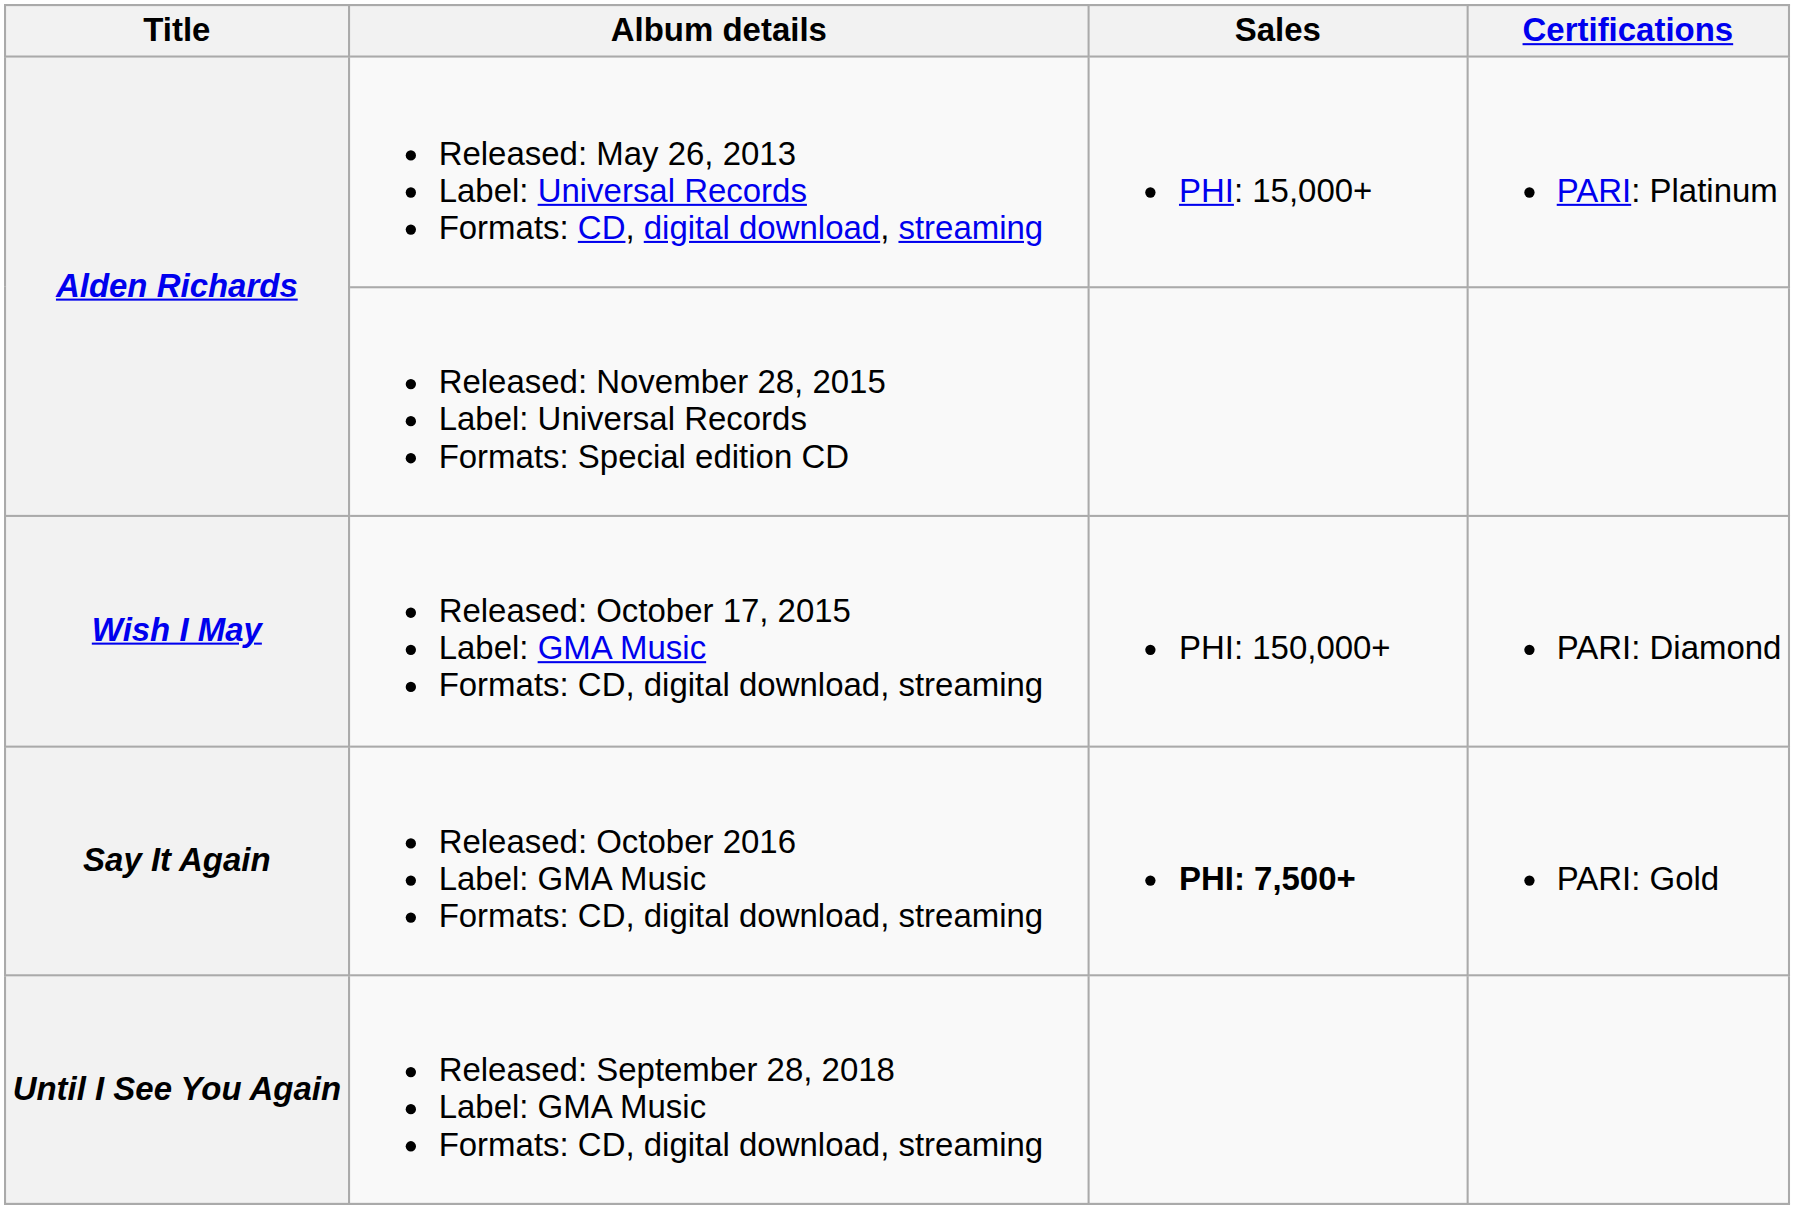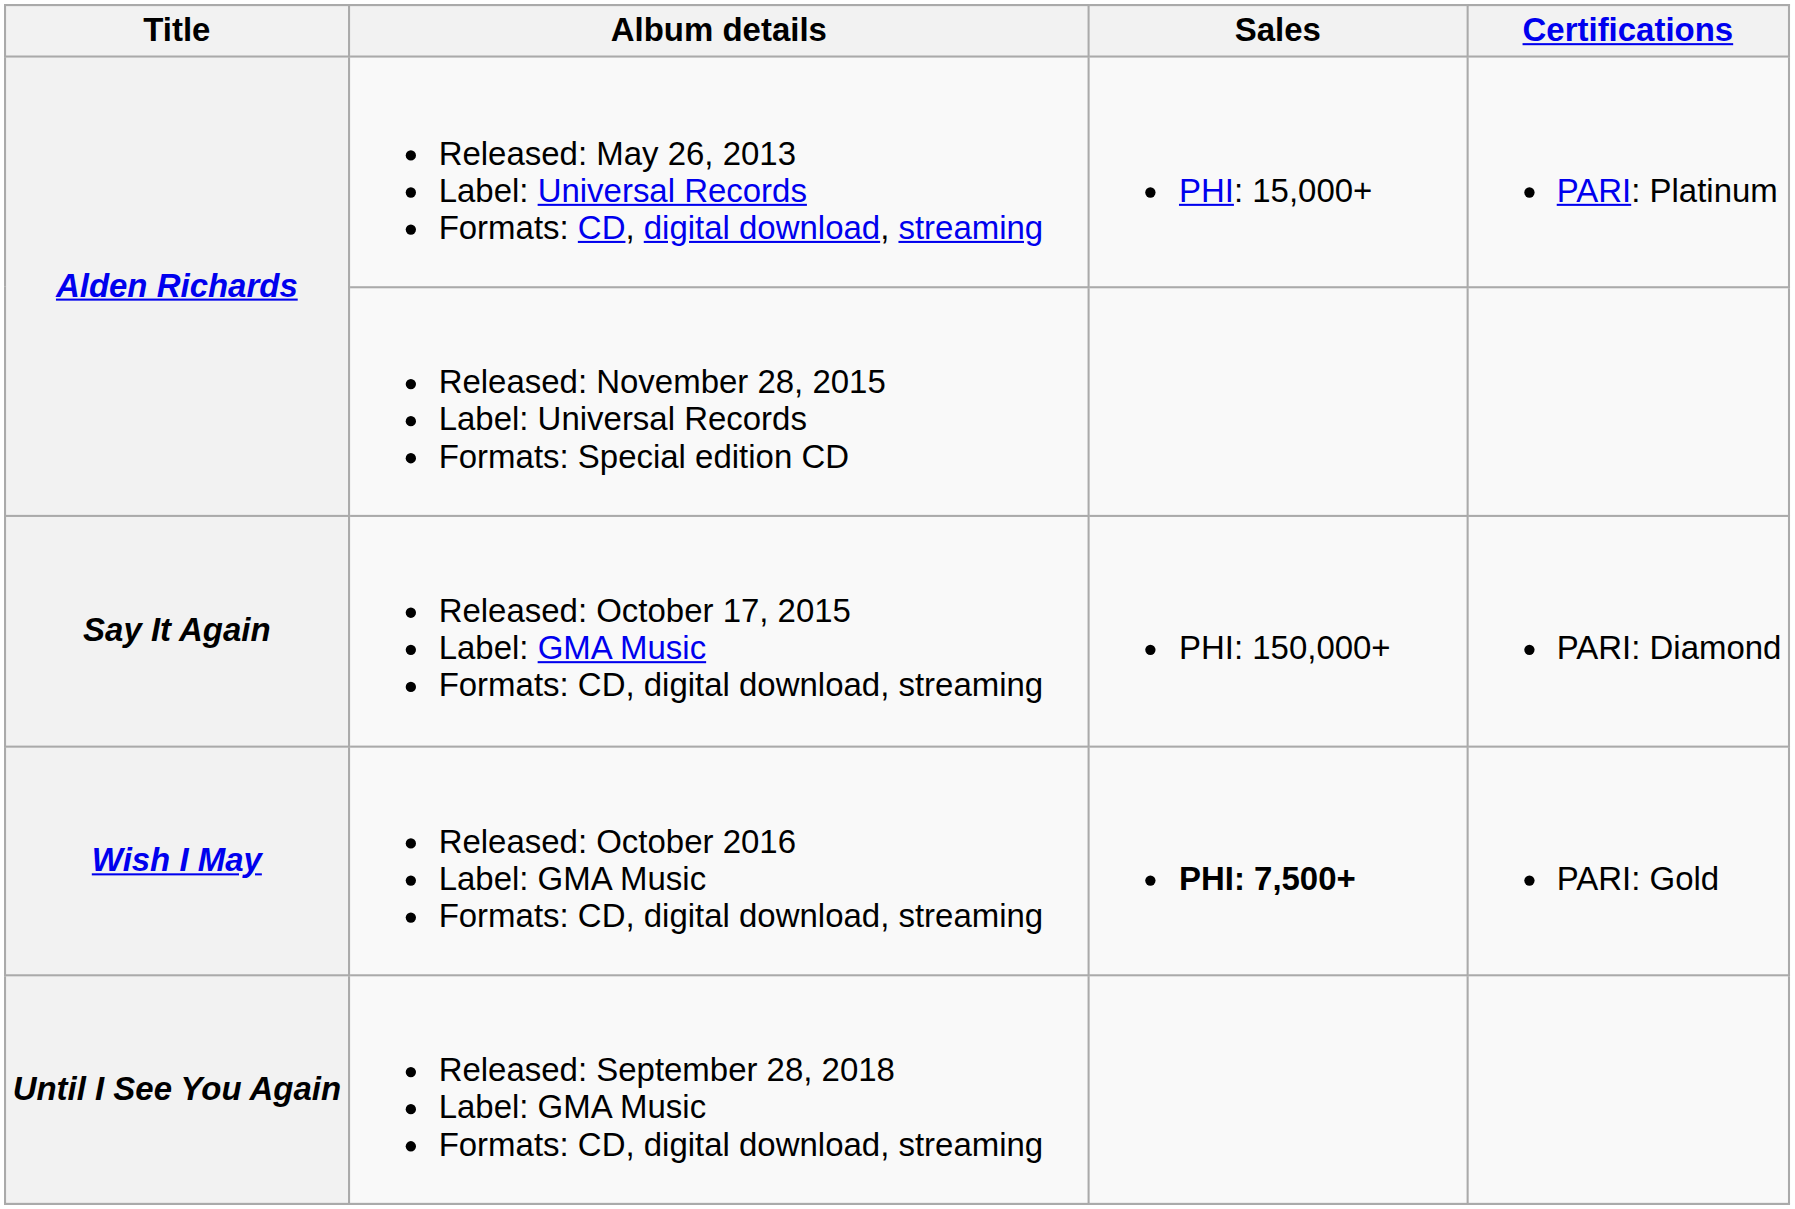(177, 630) Wish I May -> (177, 630) Say It Again
(177, 859) Say It Again -> (177, 859) Wish I May
